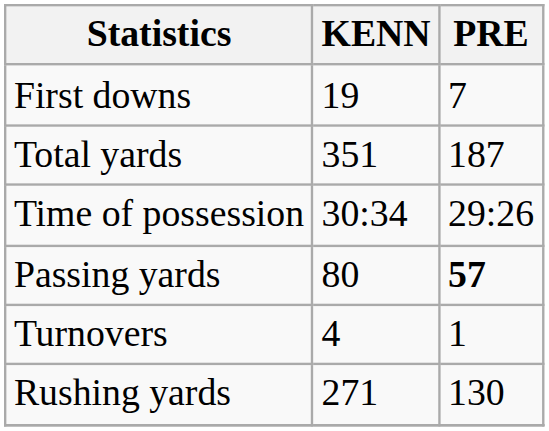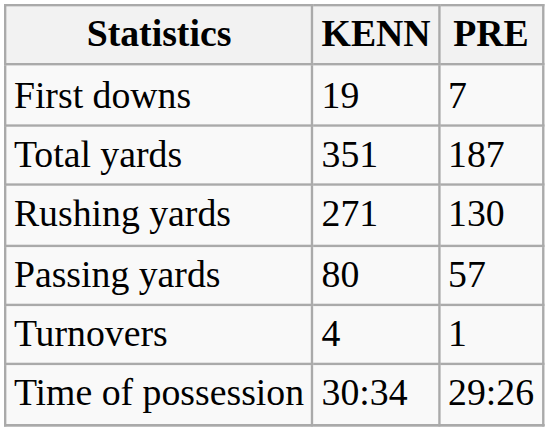rows swapped: (122, 393) <-> (159, 214)
(467, 273) bold -> (467, 273) normal
